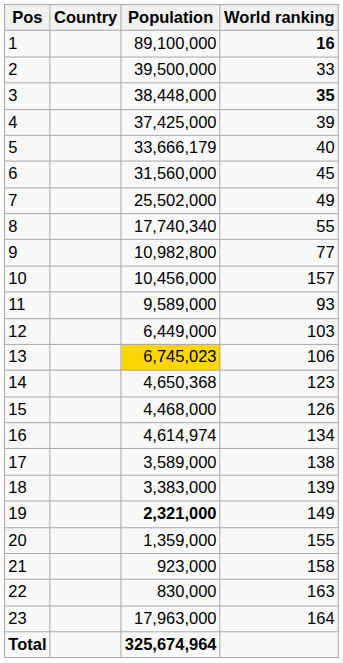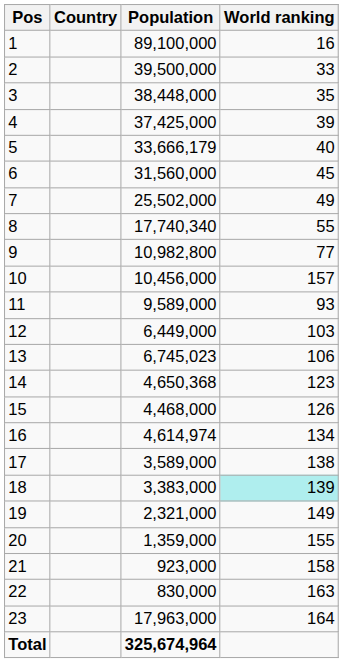(325, 43) bold -> (325, 43) normal
(325, 95) bold -> (325, 95) normal
(180, 357) gold background -> (180, 357) no background
(321, 488) no background -> (321, 488) paleturquoise background
(180, 514) bold -> (180, 514) normal
